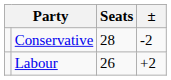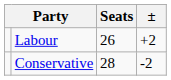rows swapped: (54, 39) <-> (36, 63)
